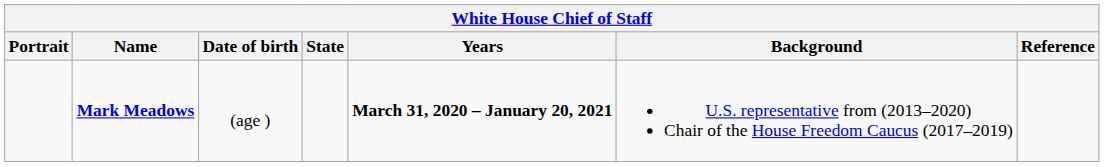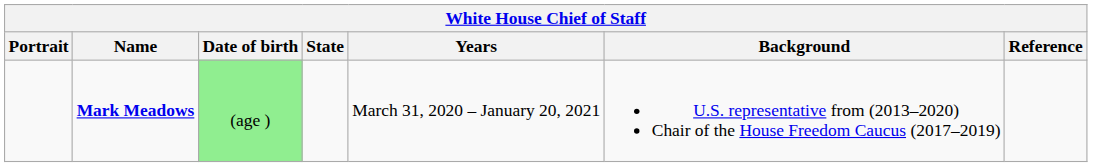(250, 120) no background -> (250, 120) lightgreen background
(482, 110) bold -> (476, 110) normal
